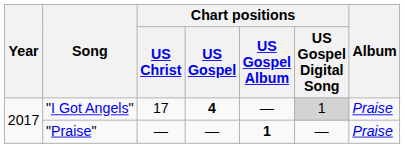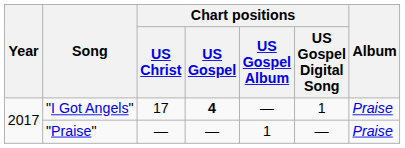(322, 109) lightgrey background -> (322, 109) no background
(267, 131) bold -> (267, 131) normal
